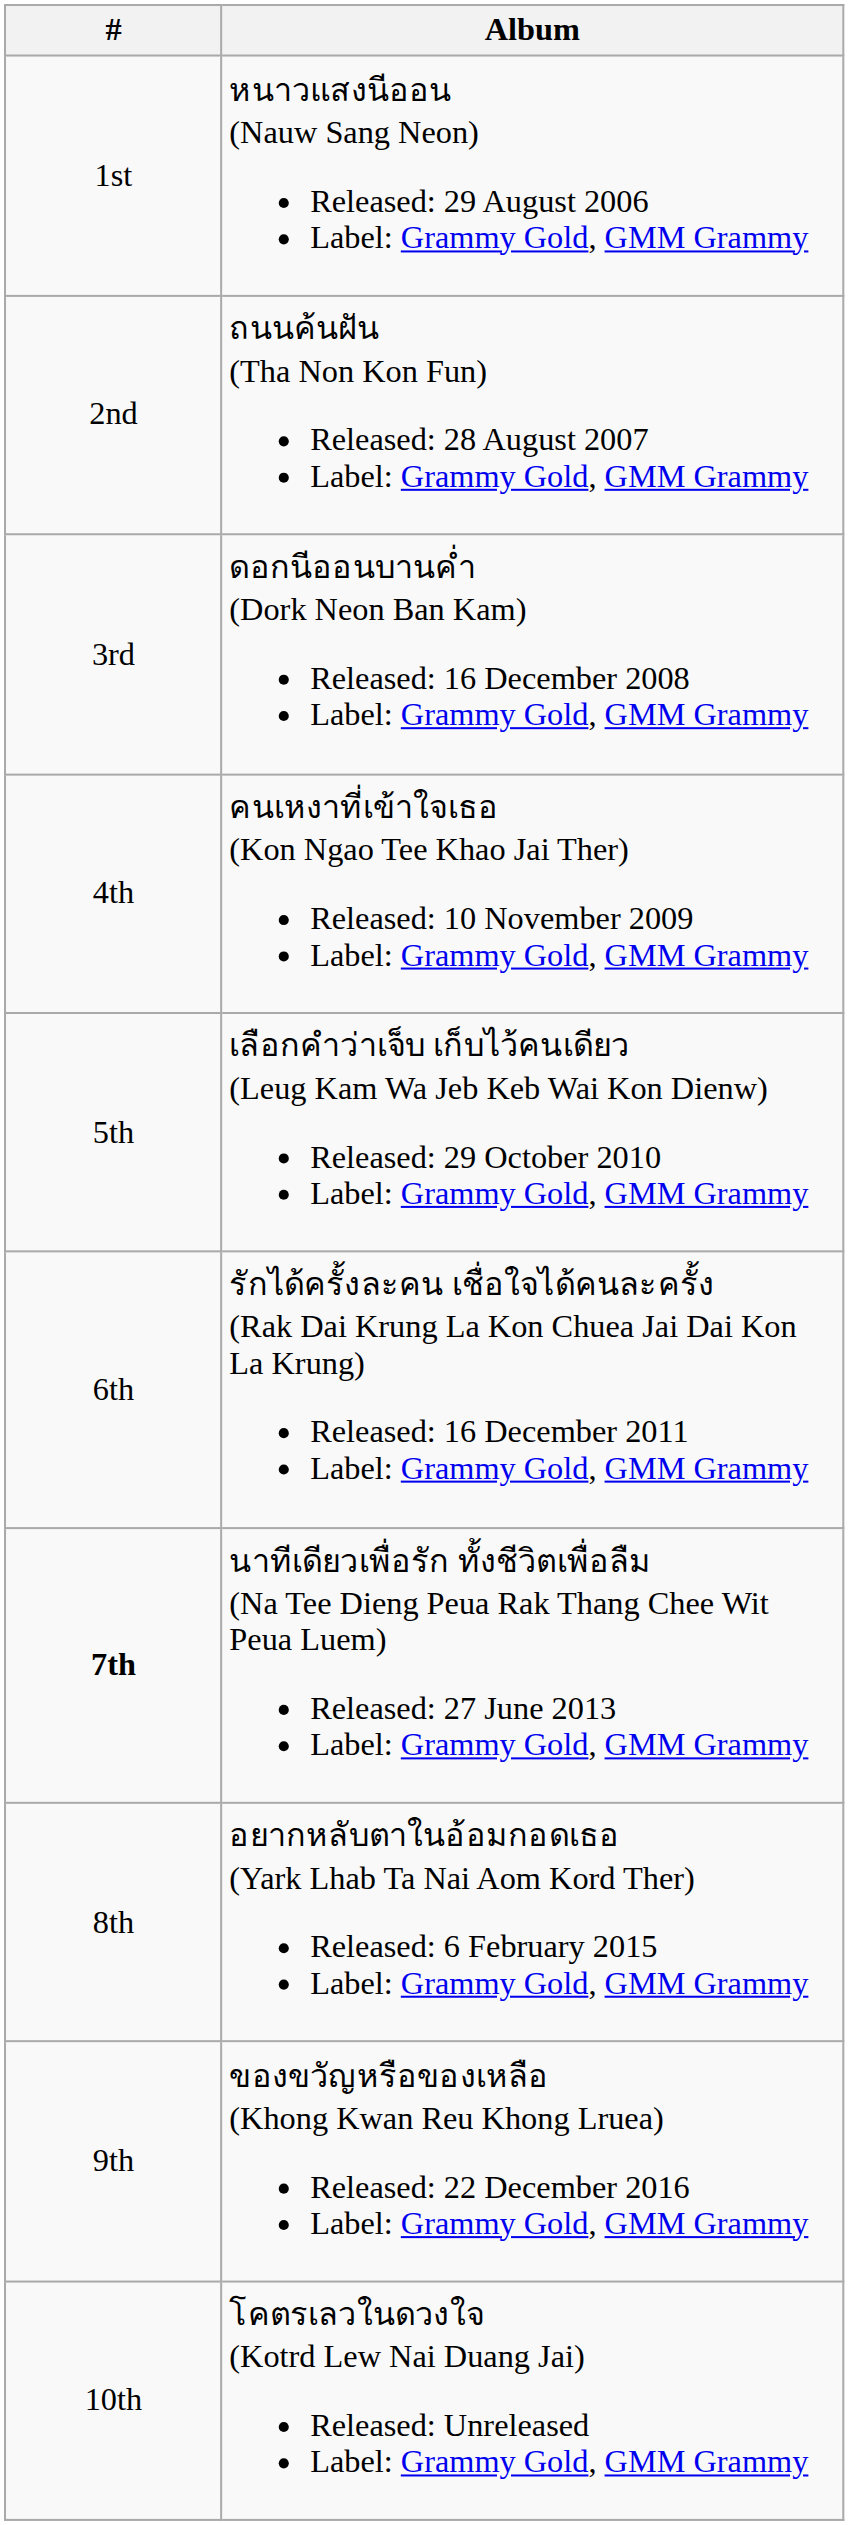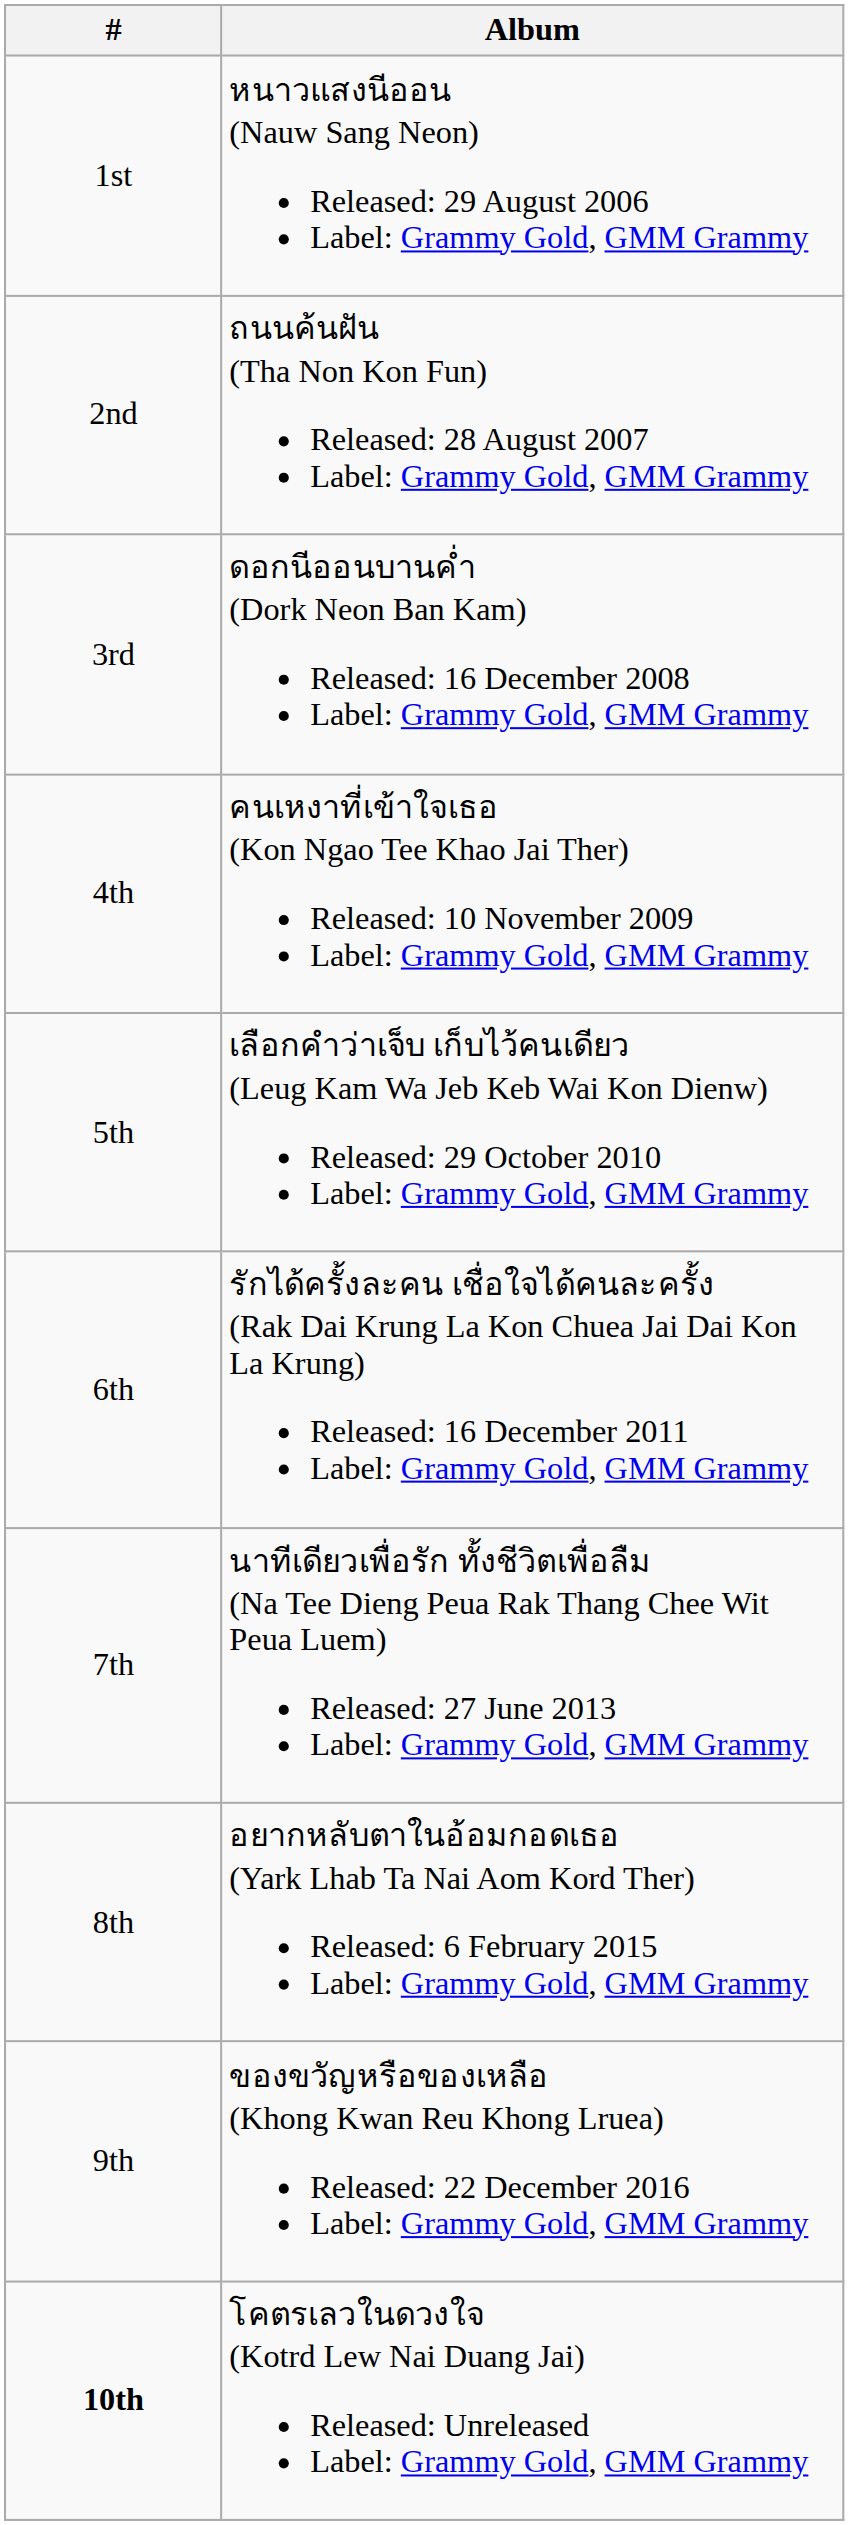(113, 1664) bold -> (113, 1664) normal
(113, 2400) normal -> (113, 2400) bold
